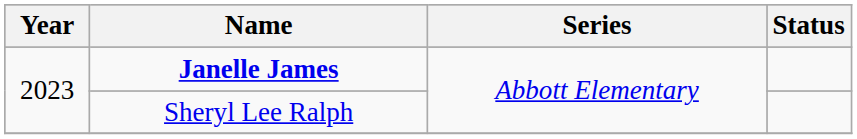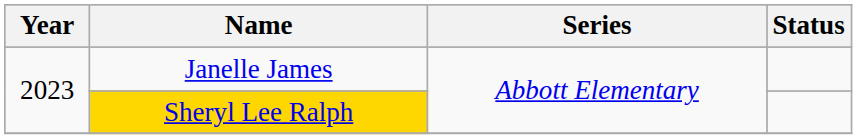(259, 68) bold -> (259, 68) normal
(259, 111) no background -> (259, 111) gold background
